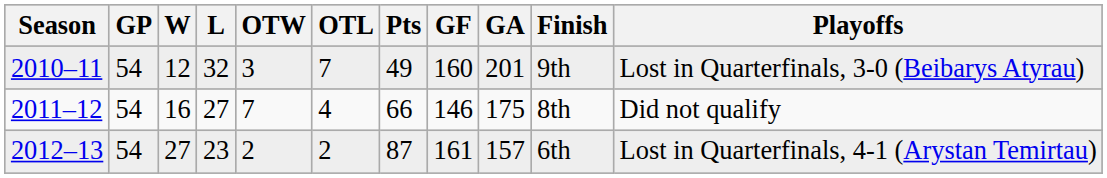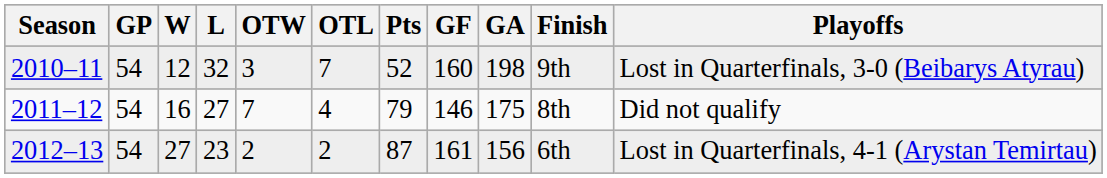(399, 67) 49 -> (399, 67) 52
(505, 67) 201 -> (505, 67) 198
(399, 109) 66 -> (399, 109) 79
(505, 151) 157 -> (505, 151) 156
